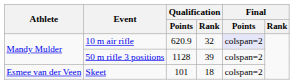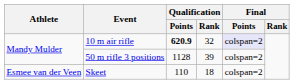(181, 42) normal -> (181, 42) bold
(181, 72) 101 -> (181, 72) 110
